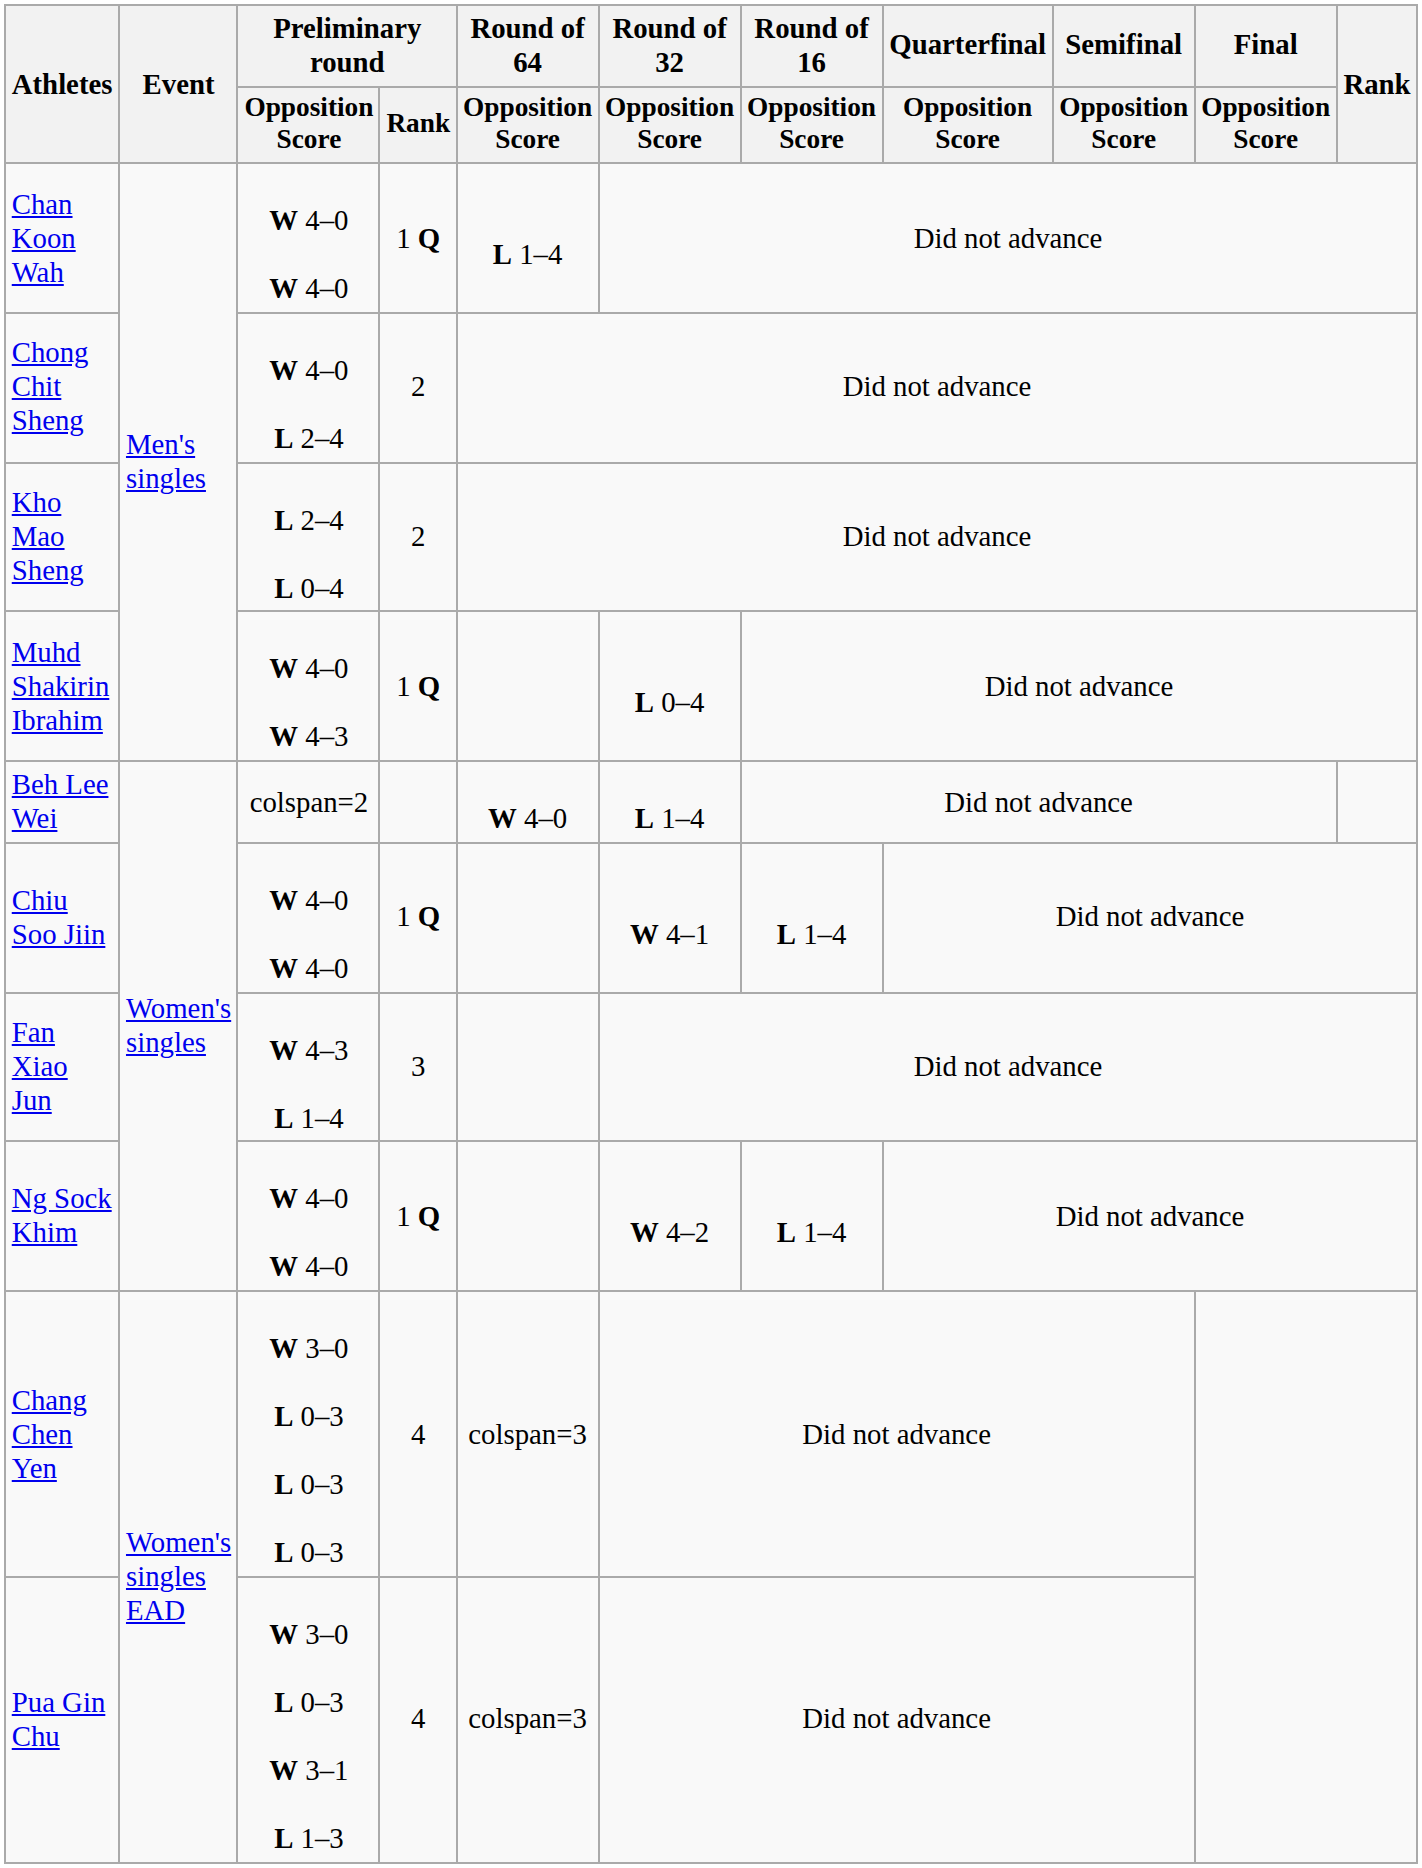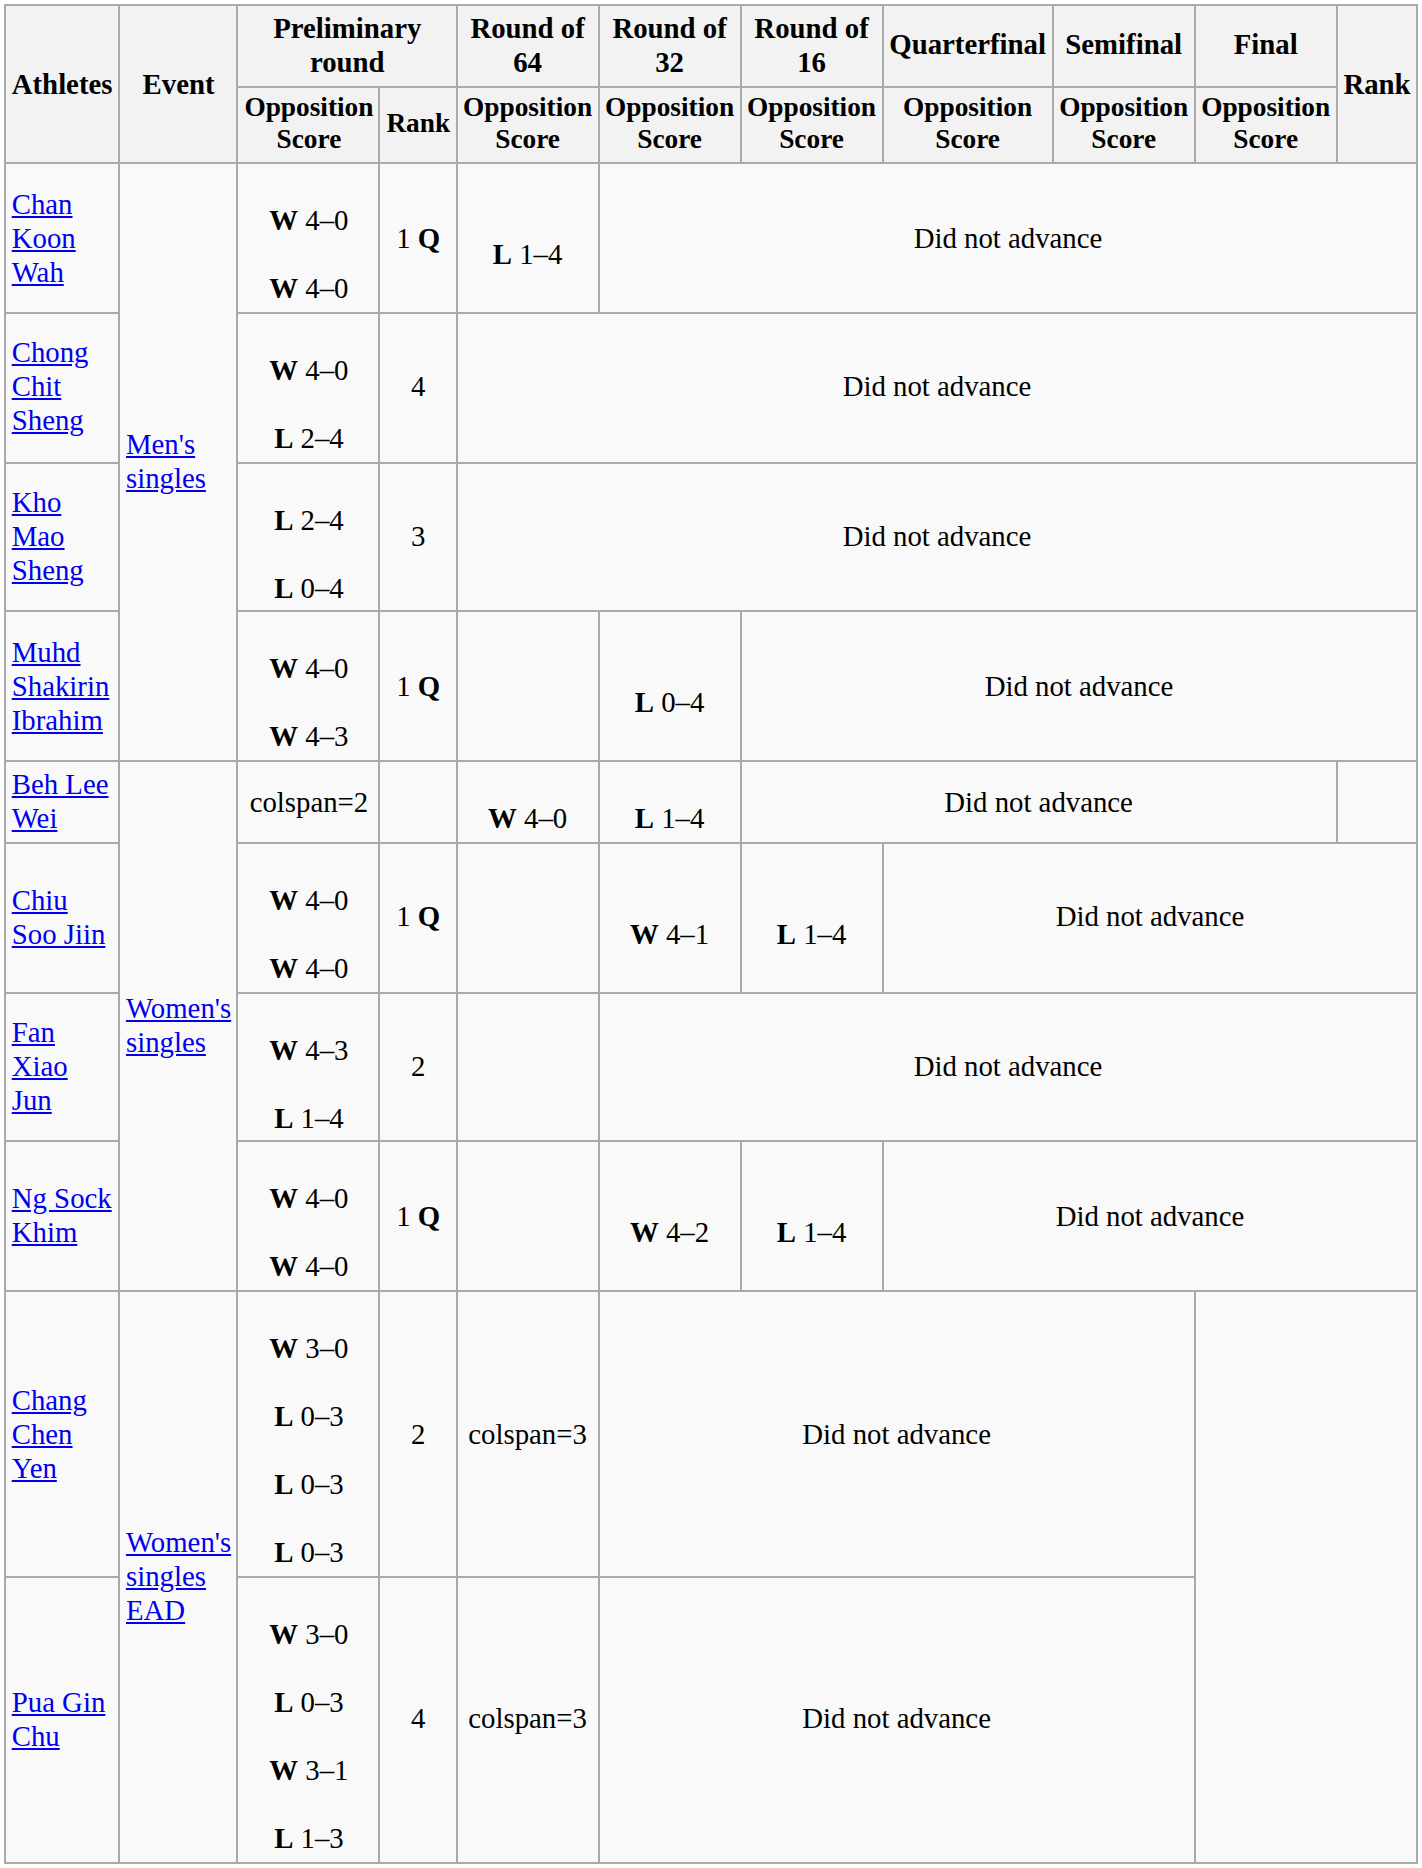(418, 387) 2 -> (418, 387) 4
(418, 537) 2 -> (418, 537) 3
(418, 1067) 3 -> (418, 1067) 2
(418, 1434) 4 -> (418, 1434) 2
